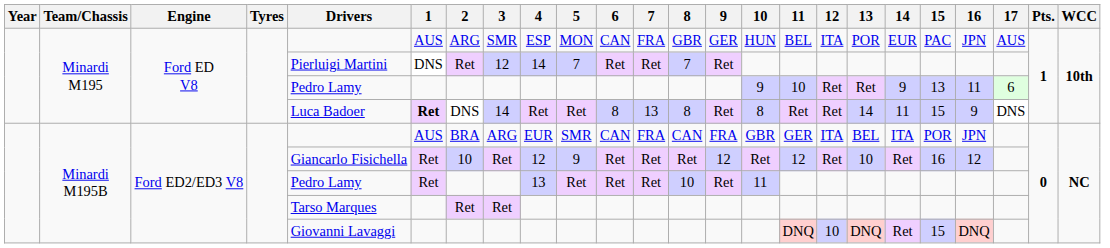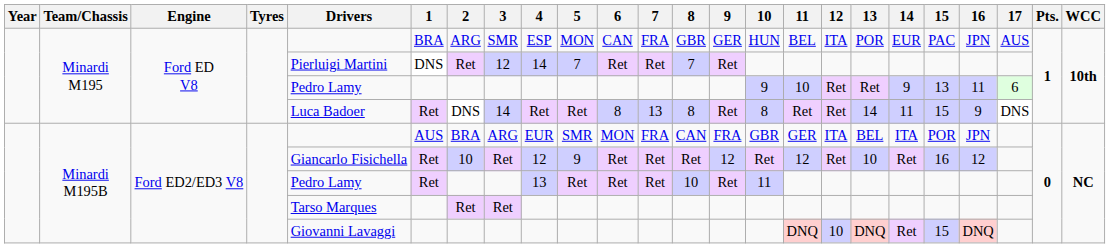(428, 40) AUS -> (429, 40) BRA
(428, 111) bold -> (429, 111) normal
(615, 135) CAN -> (618, 135) MON
